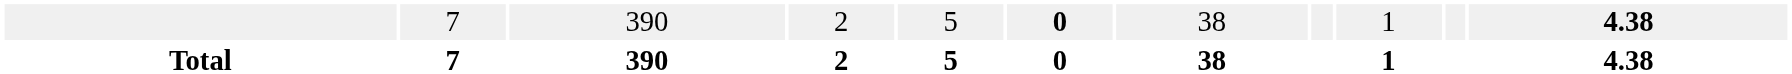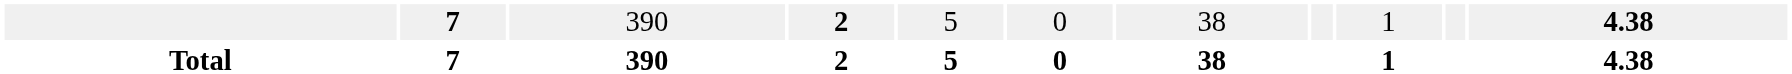(453, 21) normal -> (453, 21) bold
(841, 21) normal -> (841, 21) bold
(1060, 21) bold -> (1060, 21) normal
